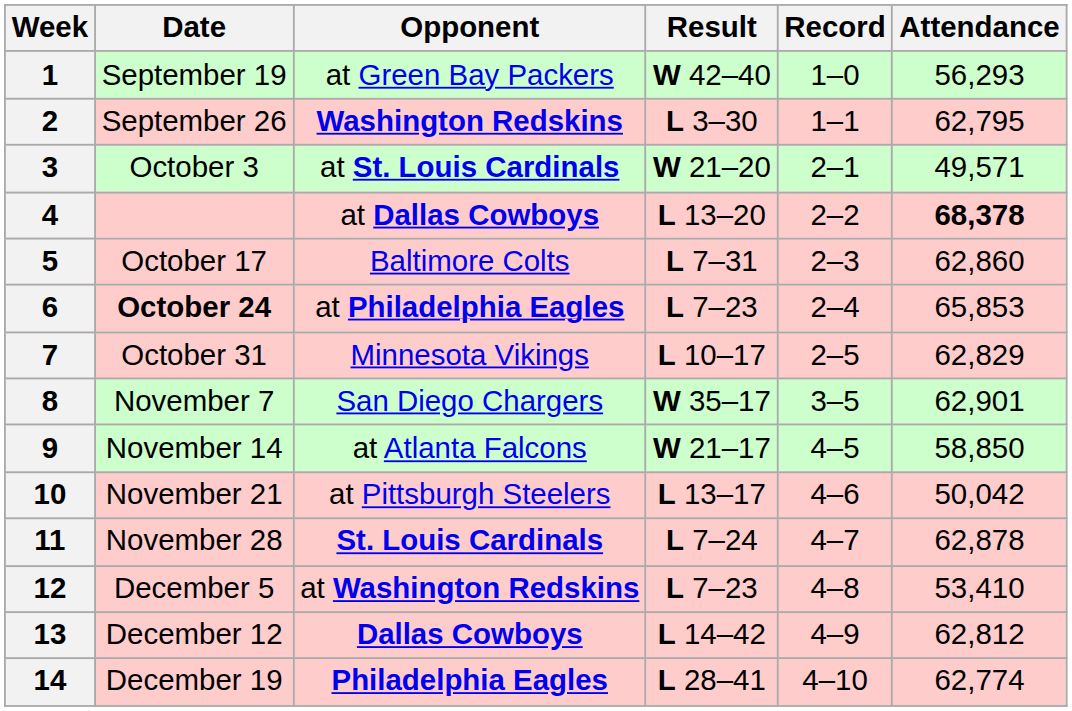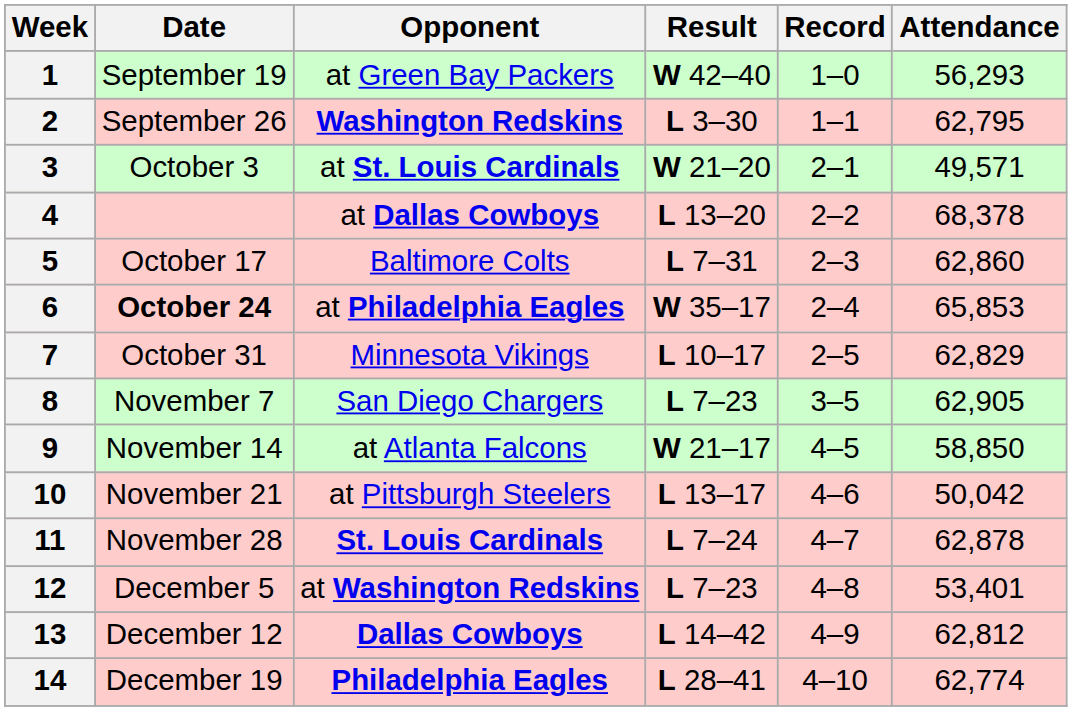(979, 214) bold -> (979, 214) normal
(712, 307) L 7–23 -> (712, 307) W 35–17
(712, 401) W 35–17 -> (712, 401) L 7–23
(979, 401) 62,901 -> (979, 401) 62,905
(979, 588) 53,410 -> (979, 588) 53,401
